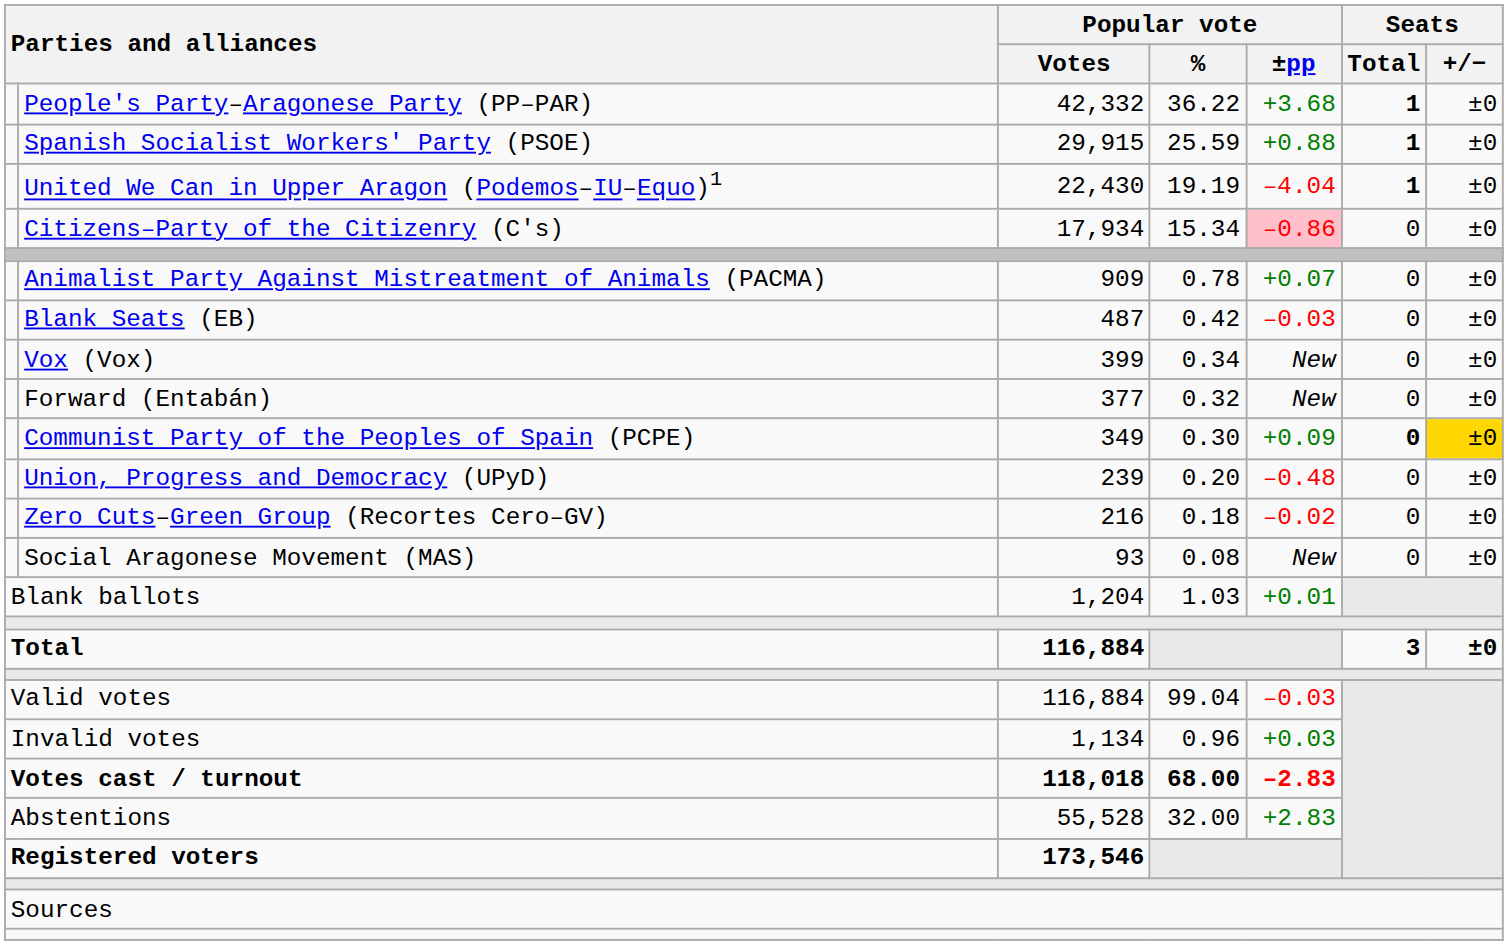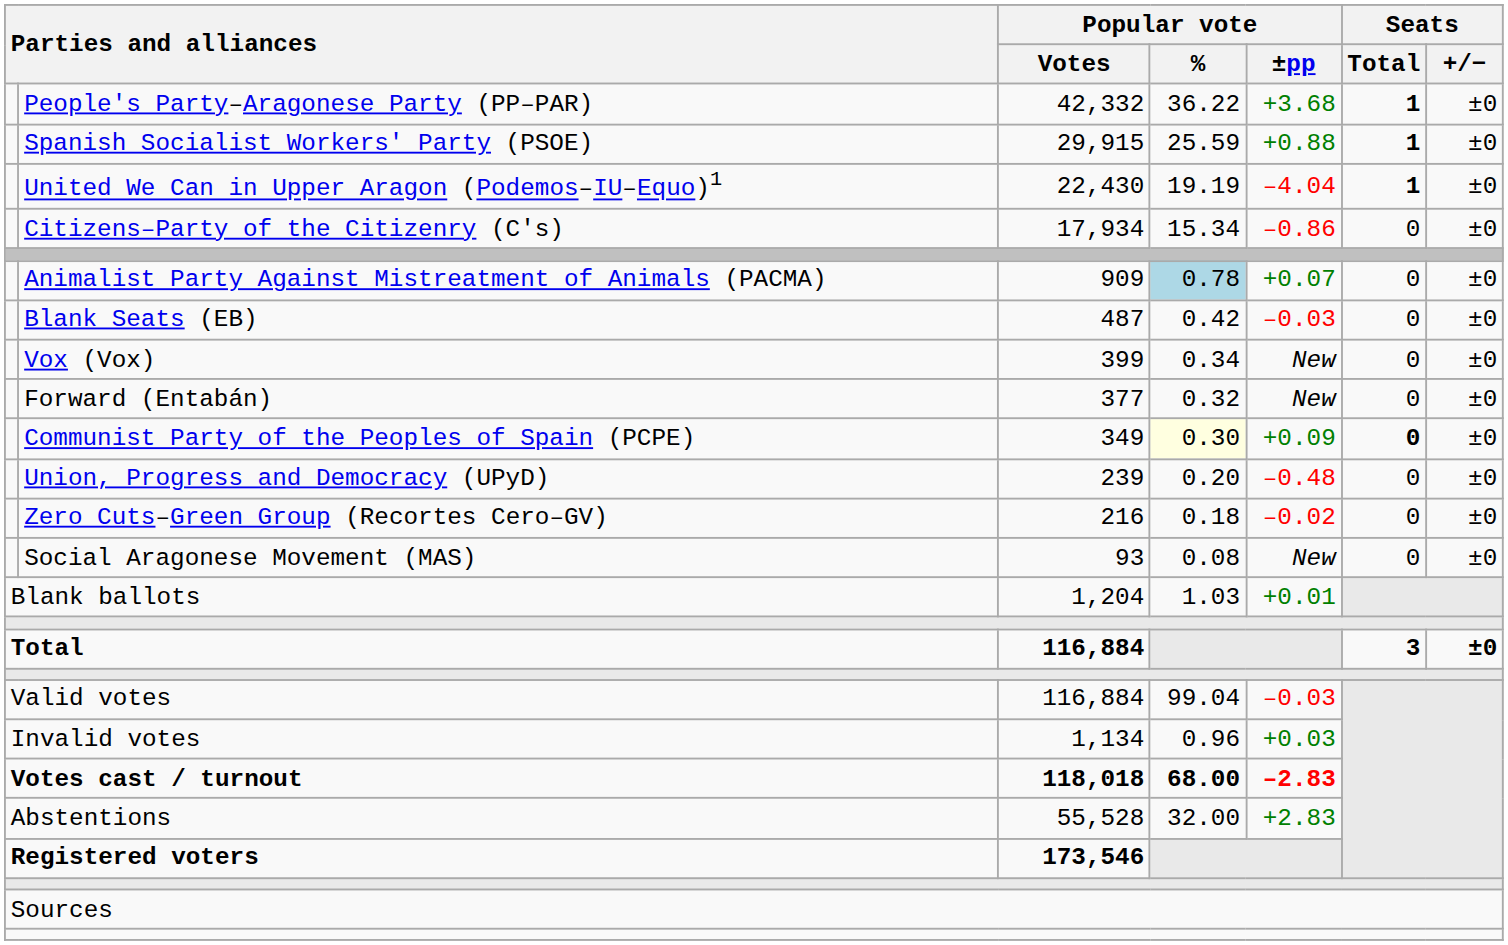(1299, 229) pink background -> (1299, 229) no background
(1211, 280) no background -> (1211, 280) lightblue background
(1211, 439) no background -> (1211, 439) lightyellow background
(1483, 439) gold background -> (1483, 439) no background
